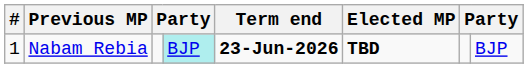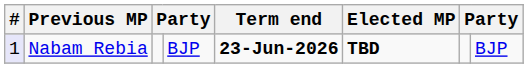(14, 49) no background -> (14, 49) lavender background
(183, 49) paleturquoise background -> (183, 49) no background
